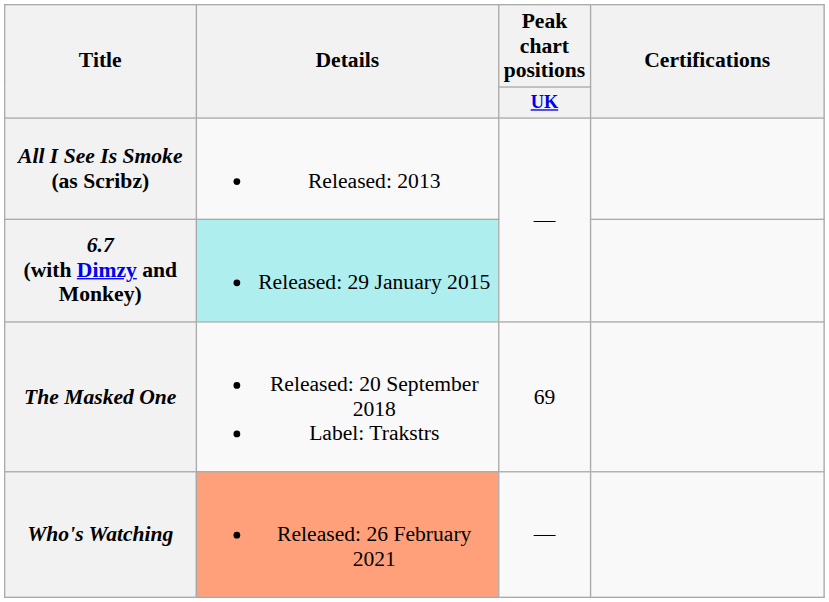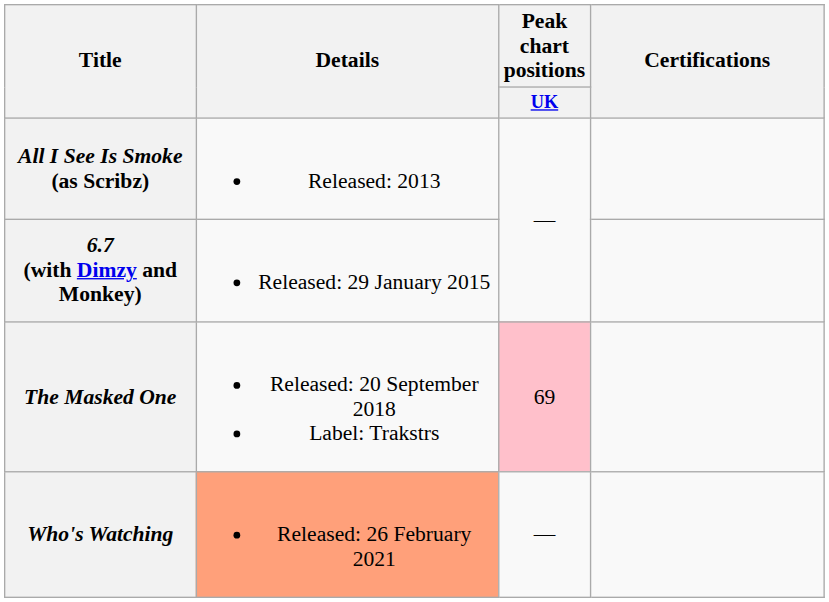(347, 283) paleturquoise background -> (347, 283) no background
(544, 396) no background -> (544, 396) pink background
